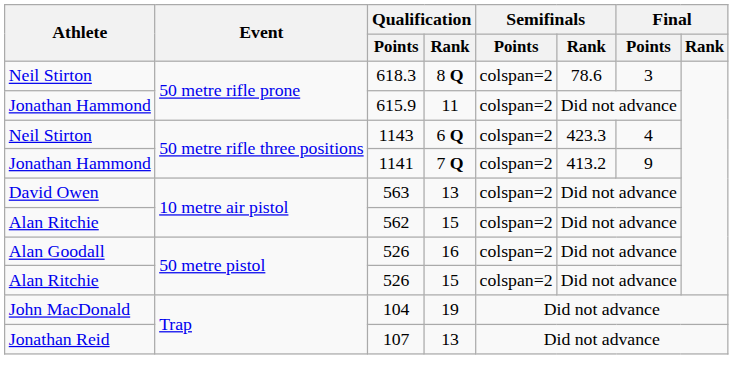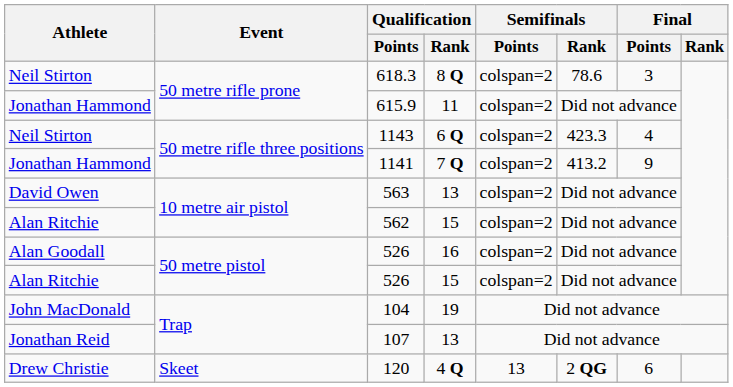+ row: (396, 368)
